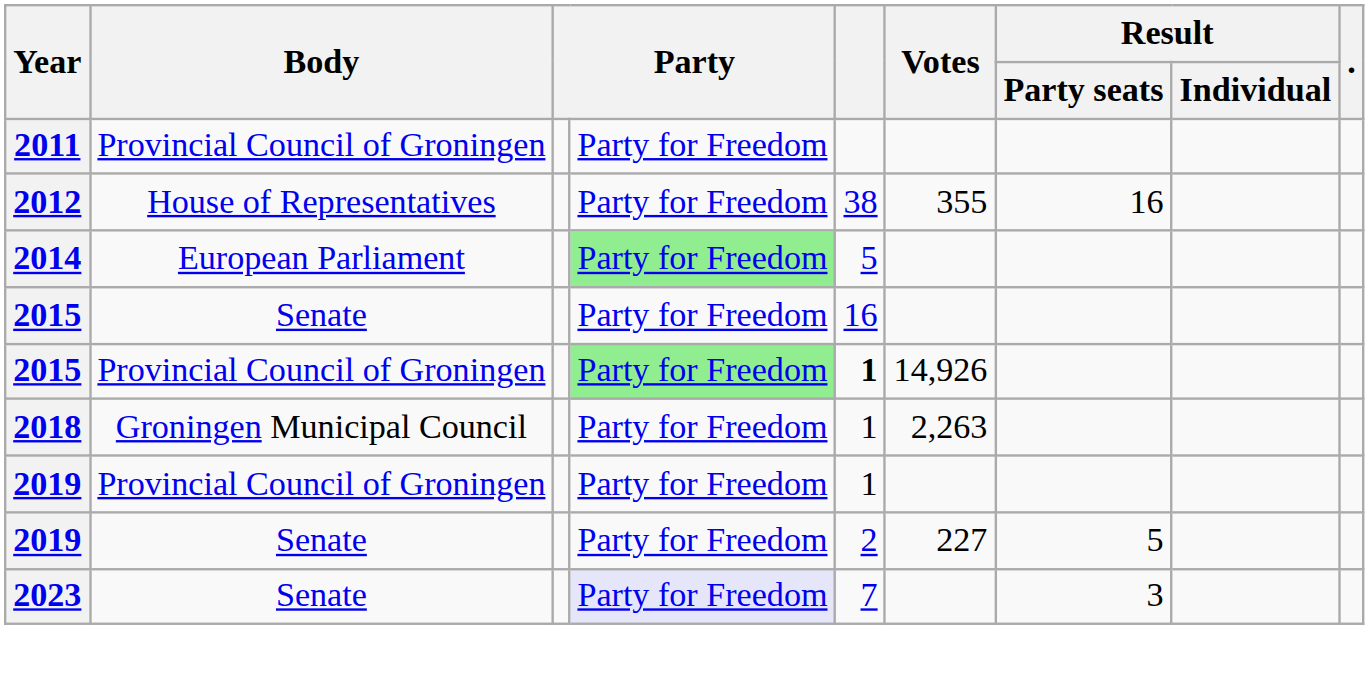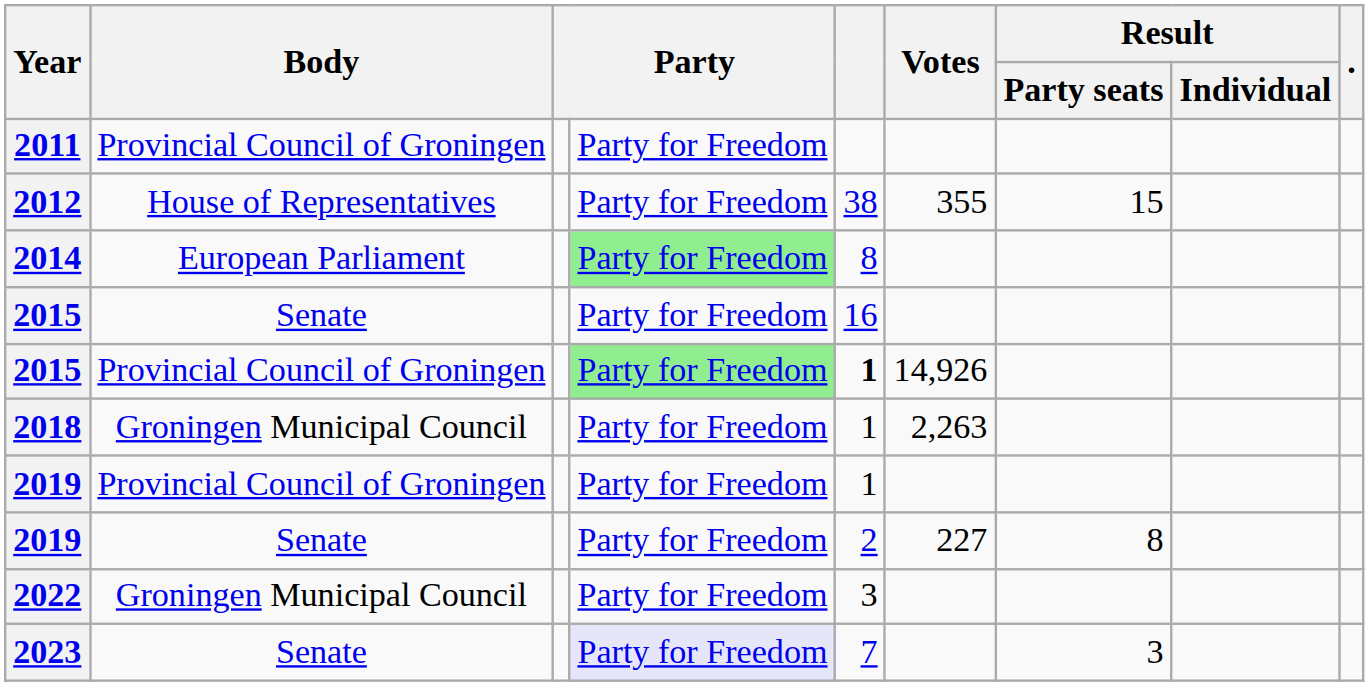(1146, 201) 16 -> (1146, 201) 15
(869, 258) 5 -> (869, 258) 8
(1155, 539) 5 -> (1155, 539) 8
+ row: (47, 595)
